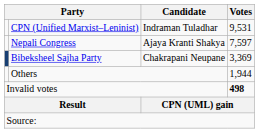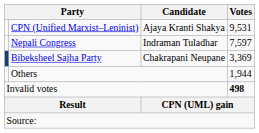(180, 27) Indraman Tuladhar -> (184, 27) Ajaya Kranti Shakya
(184, 43) Ajaya Kranti Shakya -> (180, 43) Indraman Tuladhar
